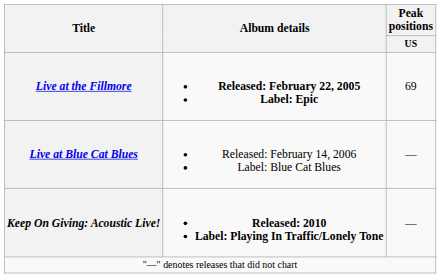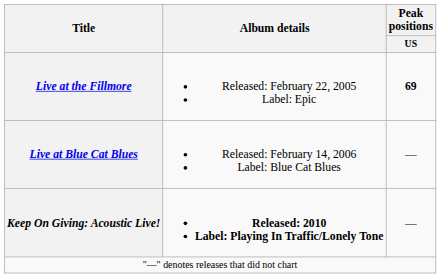(275, 93) bold -> (275, 93) normal
(411, 86) normal -> (411, 86) bold
